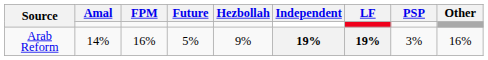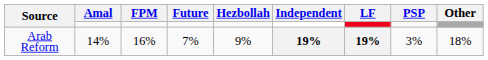(190, 41) 5% -> (190, 41) 7%
(460, 41) 16% -> (460, 41) 18%
